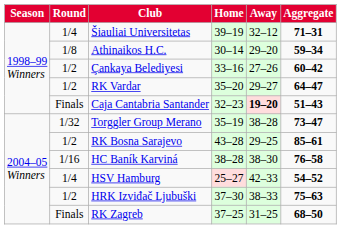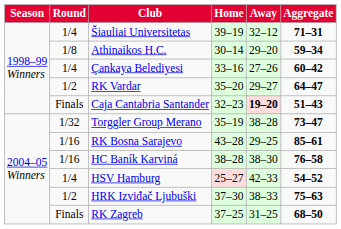(69, 68) 1/2 -> (69, 68) 1/4
(69, 141) 1/2 -> (69, 141) 1/16
